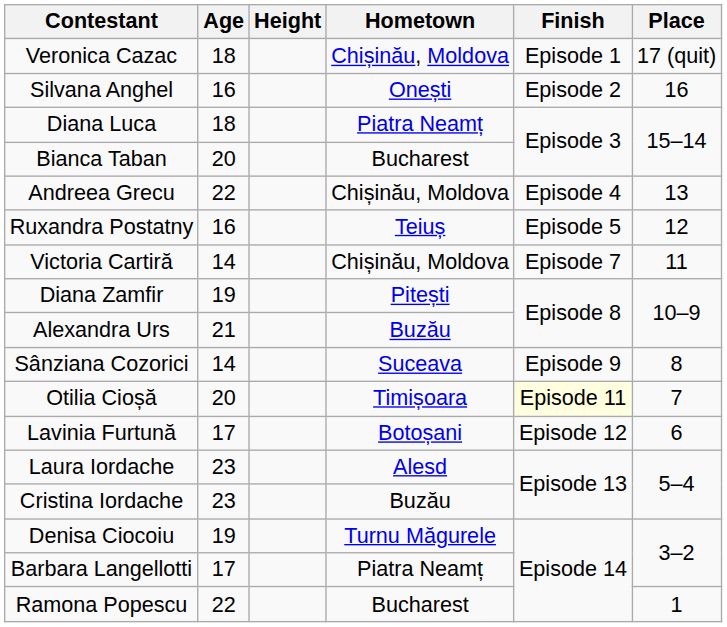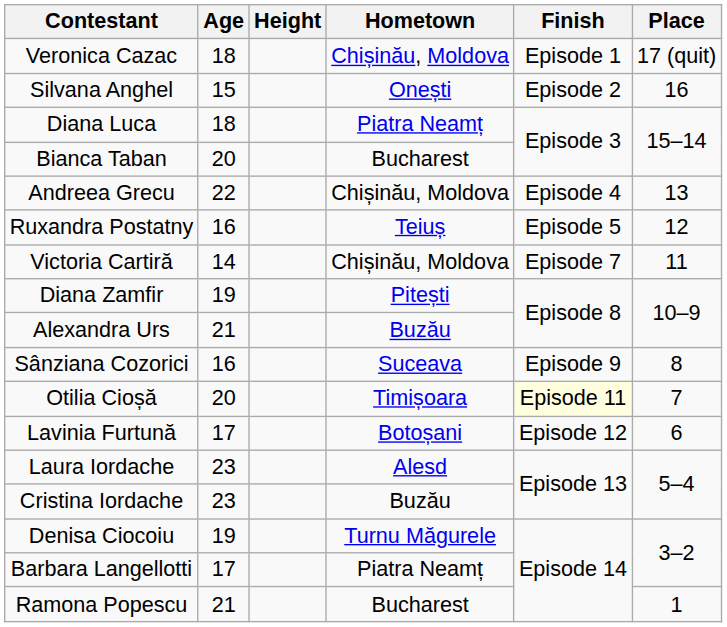(224, 90) 16 -> (224, 90) 15
(224, 364) 14 -> (224, 364) 16
(224, 603) 22 -> (224, 603) 21
